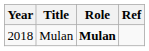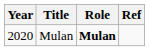(20, 35) 2018 -> (20, 35) 2020
